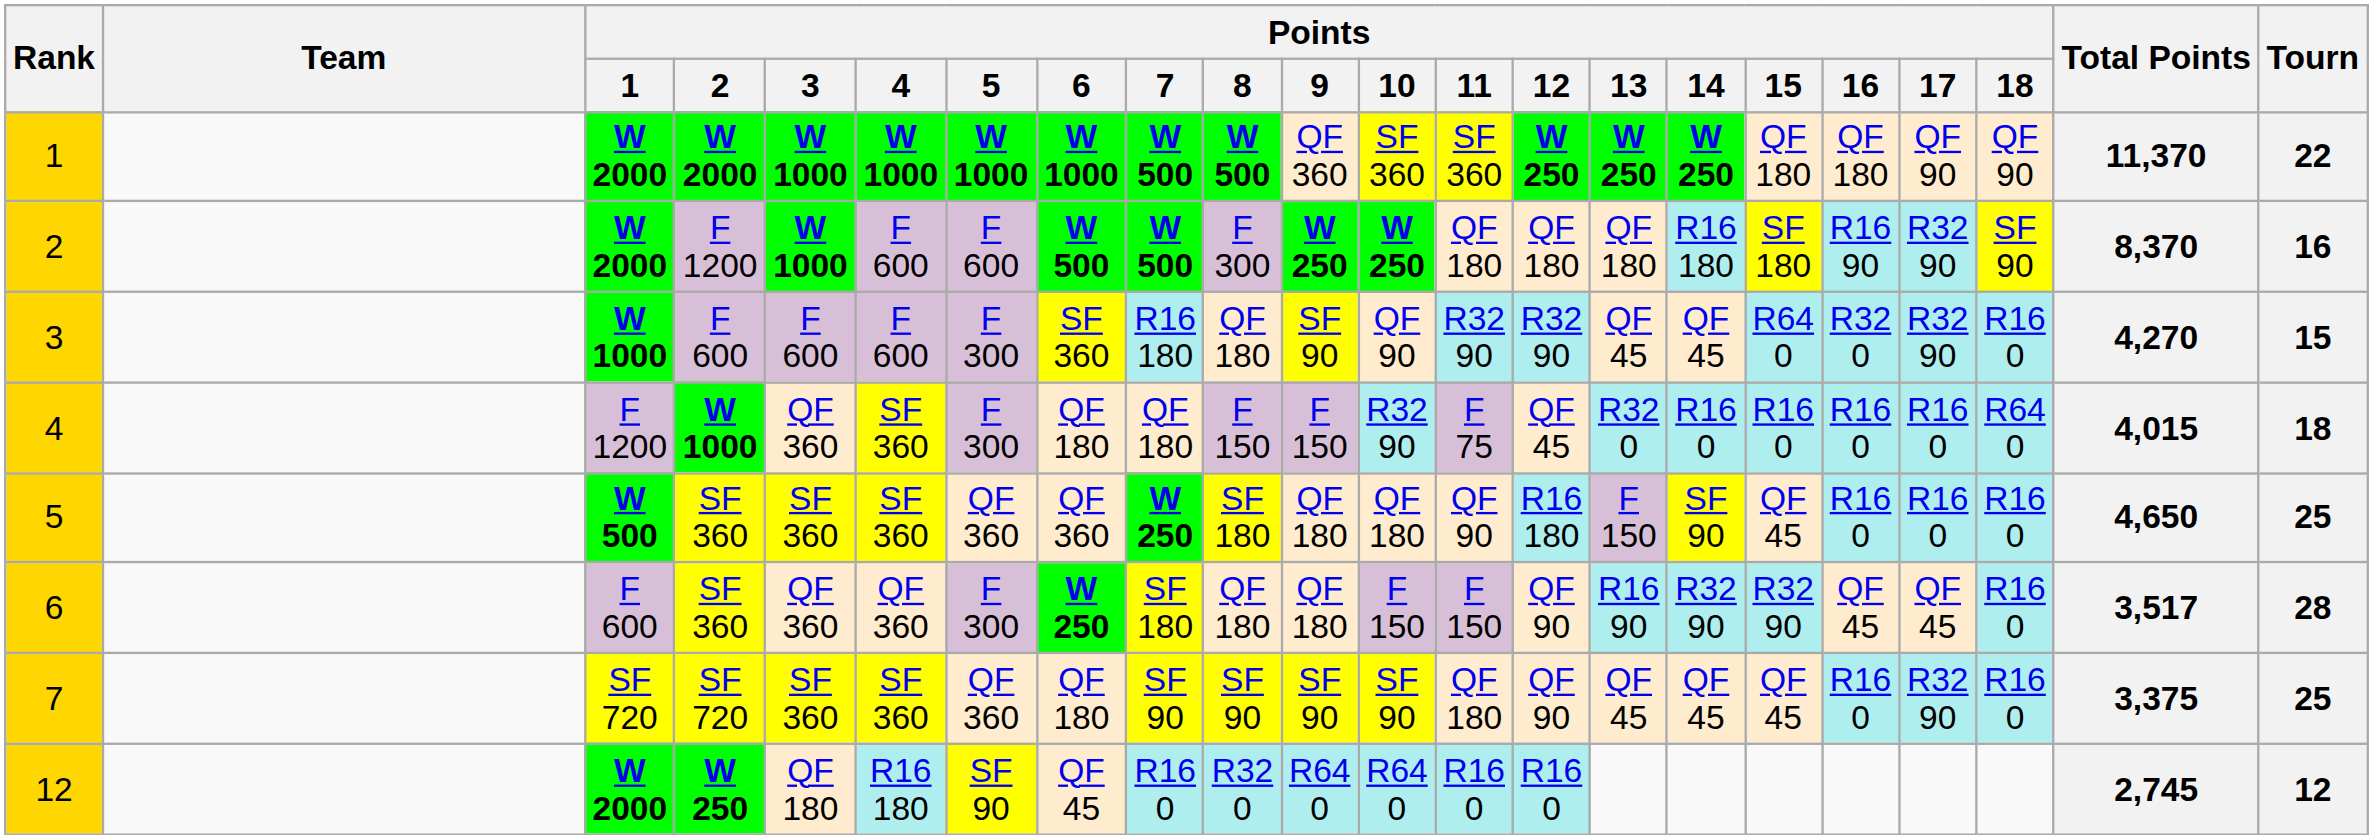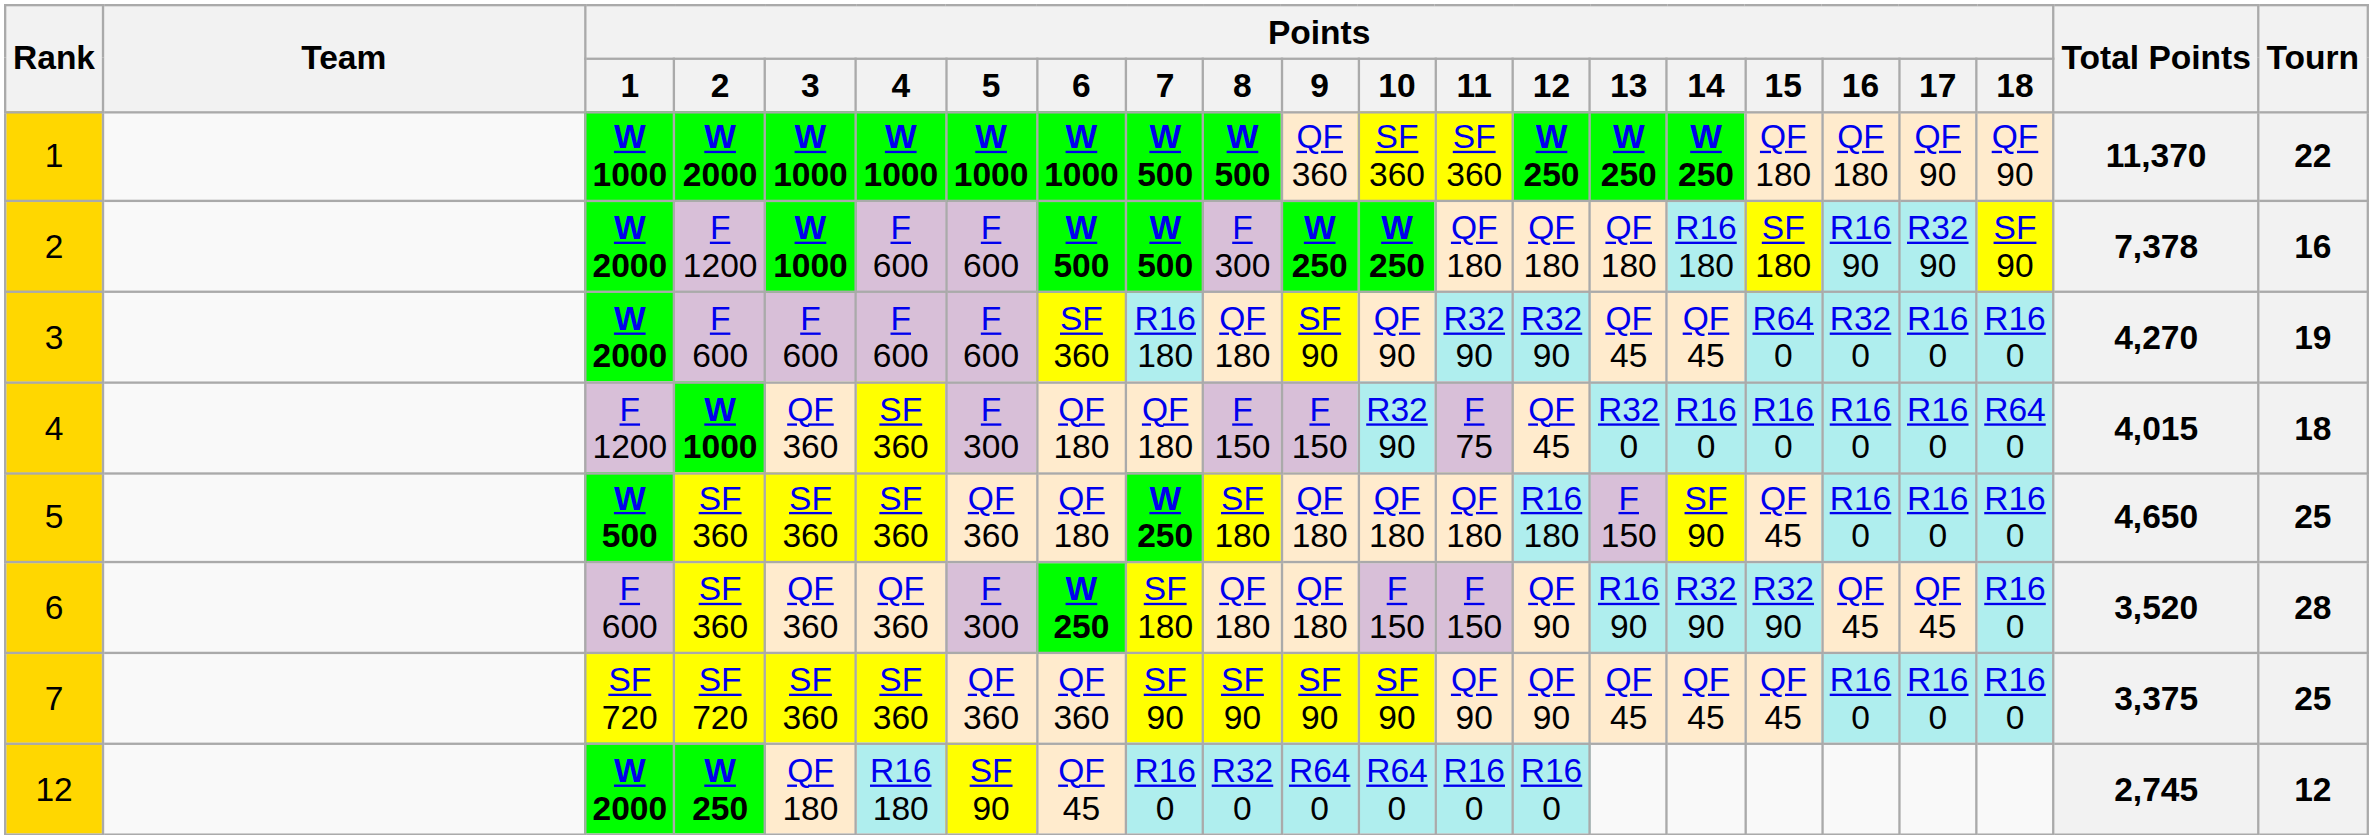(630, 157) W 2000 -> (630, 157) W 1000
(2156, 247) 8,370 -> (2156, 247) 7,378
(630, 337) W 1000 -> (630, 337) W 2000
(991, 337) F 300 -> (991, 337) F 600
(1938, 337) R32 90 -> (1938, 337) R16 0
(2313, 337) 15 -> (2313, 337) 19
(1081, 518) QF 360 -> (1081, 518) QF 180
(1474, 518) QF 90 -> (1474, 518) QF 180
(2156, 608) 3,517 -> (2156, 608) 3,520
(1081, 698) QF 180 -> (1081, 698) QF 360
(1474, 698) QF 180 -> (1474, 698) QF 90
(1938, 698) R32 90 -> (1938, 698) R16 0
